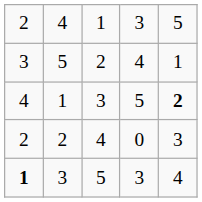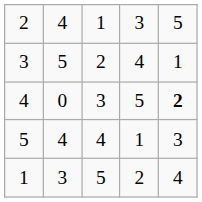(62, 100) 1 -> (62, 100) 0
(24, 139) 2 -> (24, 139) 5
(62, 139) 2 -> (62, 139) 4
(139, 139) 0 -> (139, 139) 1
(24, 177) bold -> (24, 177) normal
(139, 177) 3 -> (139, 177) 2
